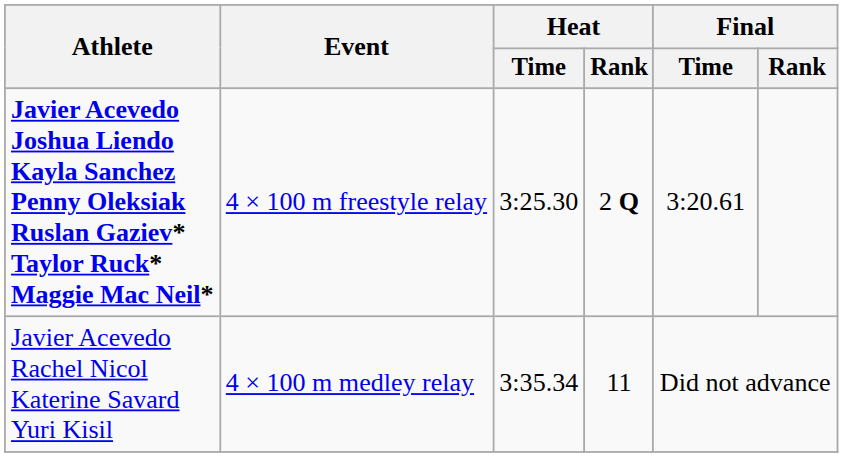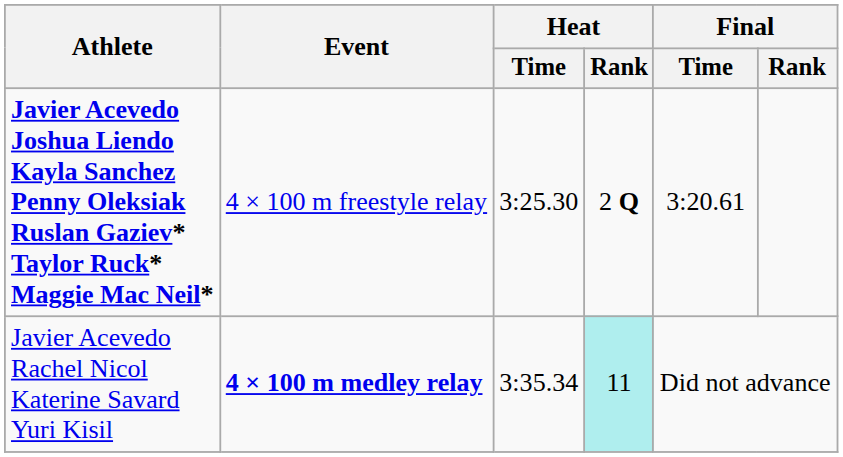(350, 383) normal -> (354, 383) bold
(619, 383) no background -> (619, 383) paleturquoise background
